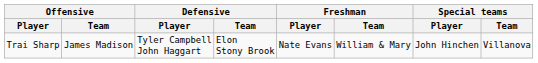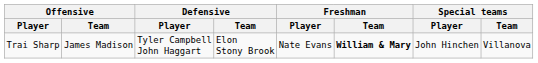(373, 45) normal -> (373, 45) bold
